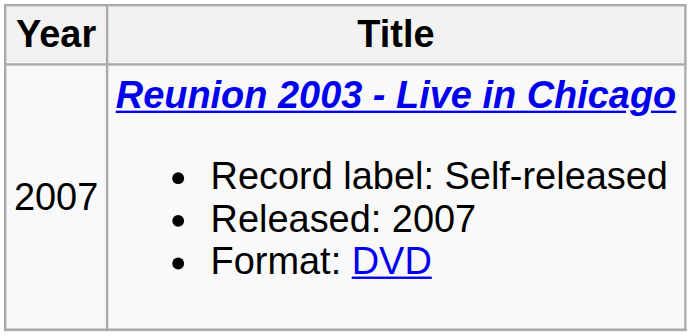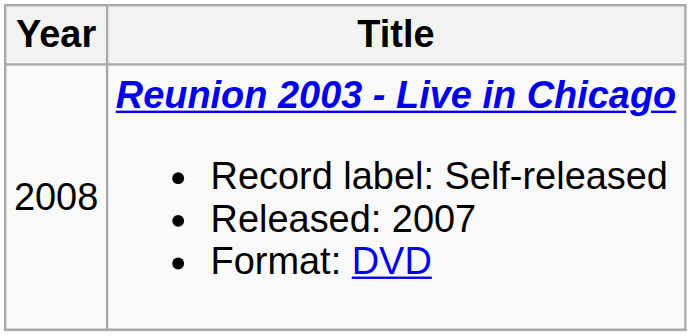(56, 196) 2007 -> (56, 196) 2008
